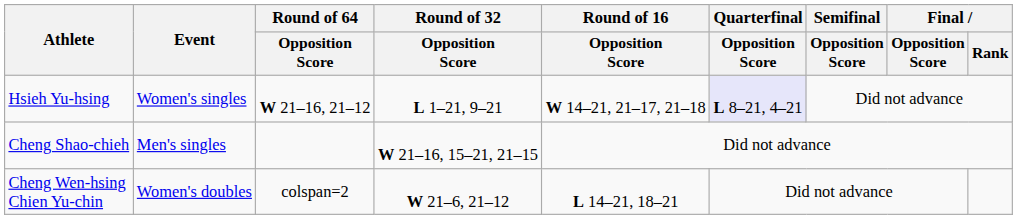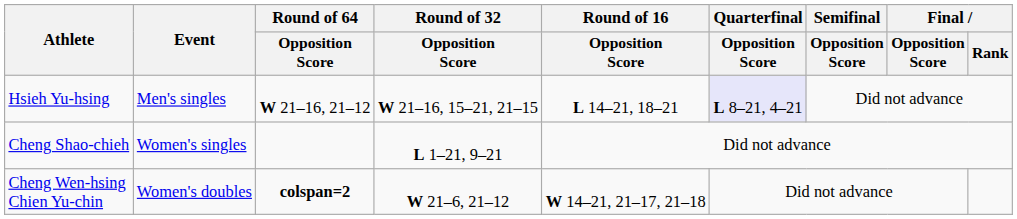(192, 99) Women's singles -> (181, 99) Men's singles
(458, 108) L 1–21, 9–21 -> (458, 108) W 21–16, 15–21, 21–15
(626, 108) W 14–21, 21–17, 21–18 -> (626, 108) L 14–21, 18–21
(181, 145) Men's singles -> (192, 145) Women's singles
(458, 155) W 21–16, 15–21, 21–15 -> (458, 155) L 1–21, 9–21
(315, 191) normal -> (315, 191) bold
(626, 201) L 14–21, 18–21 -> (626, 201) W 14–21, 21–17, 21–18
